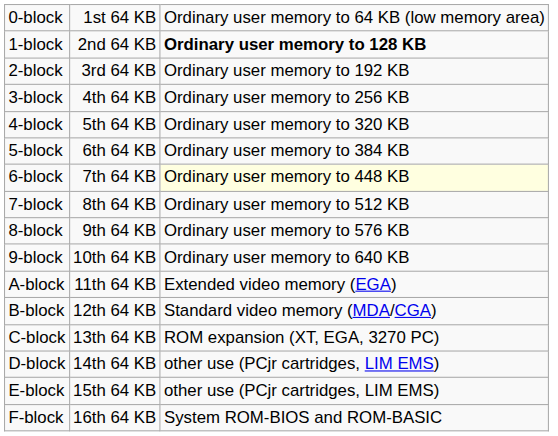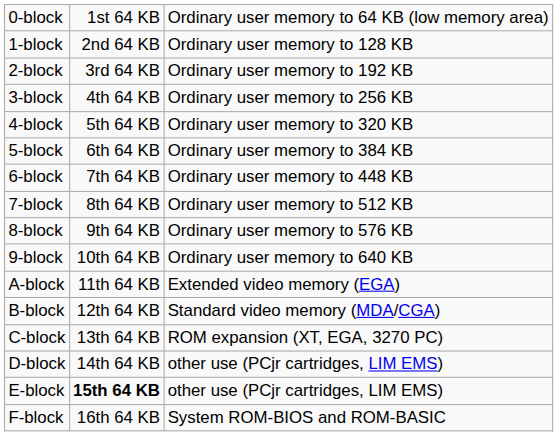(295, 44) bold -> (290, 44) normal
(287, 177) lightyellow background -> (290, 177) no background
(115, 390) normal -> (117, 390) bold
